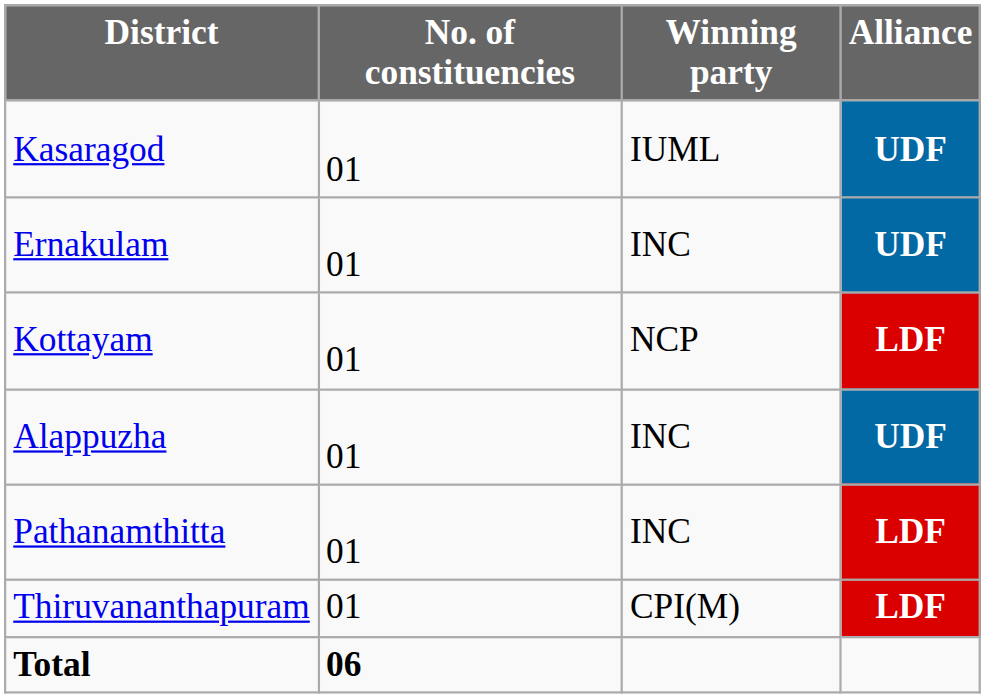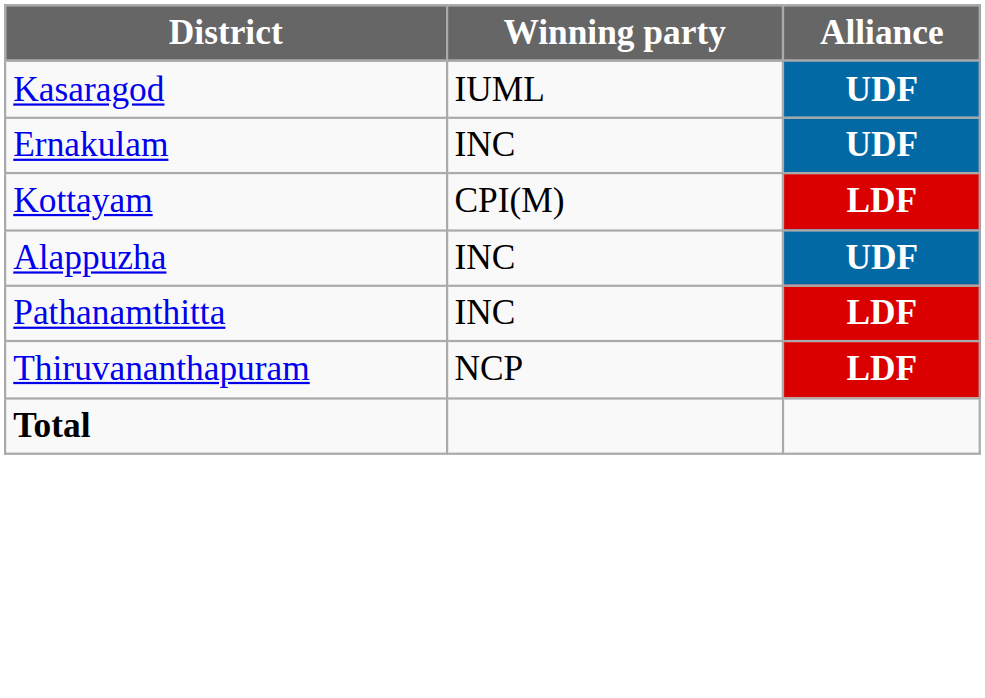- column: (470, 52)
(664, 340) NCP -> (510, 200) CPI(M)
(685, 607) CPI(M) -> (489, 369) NCP
